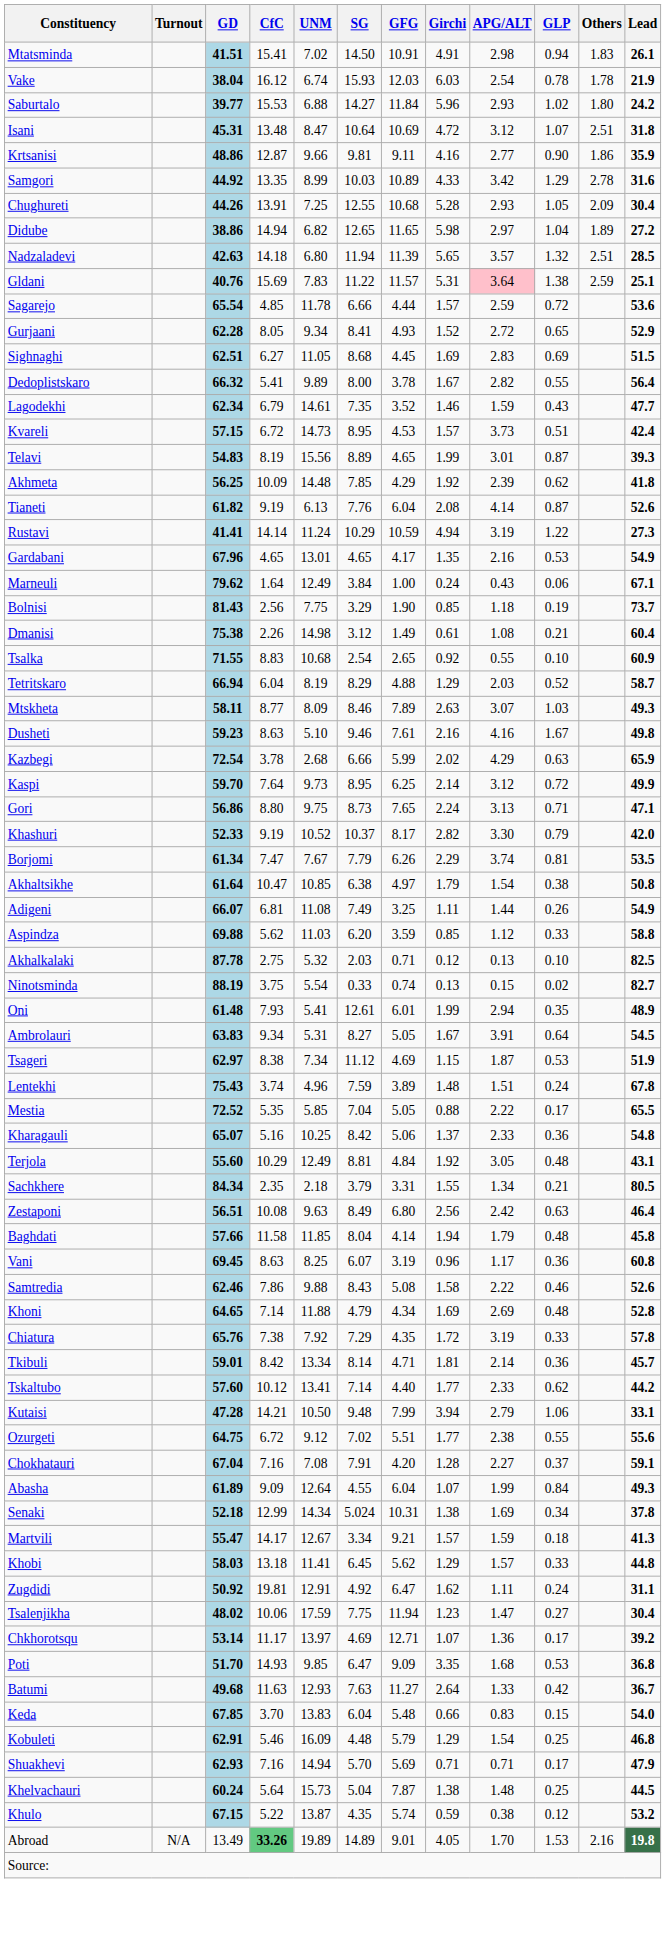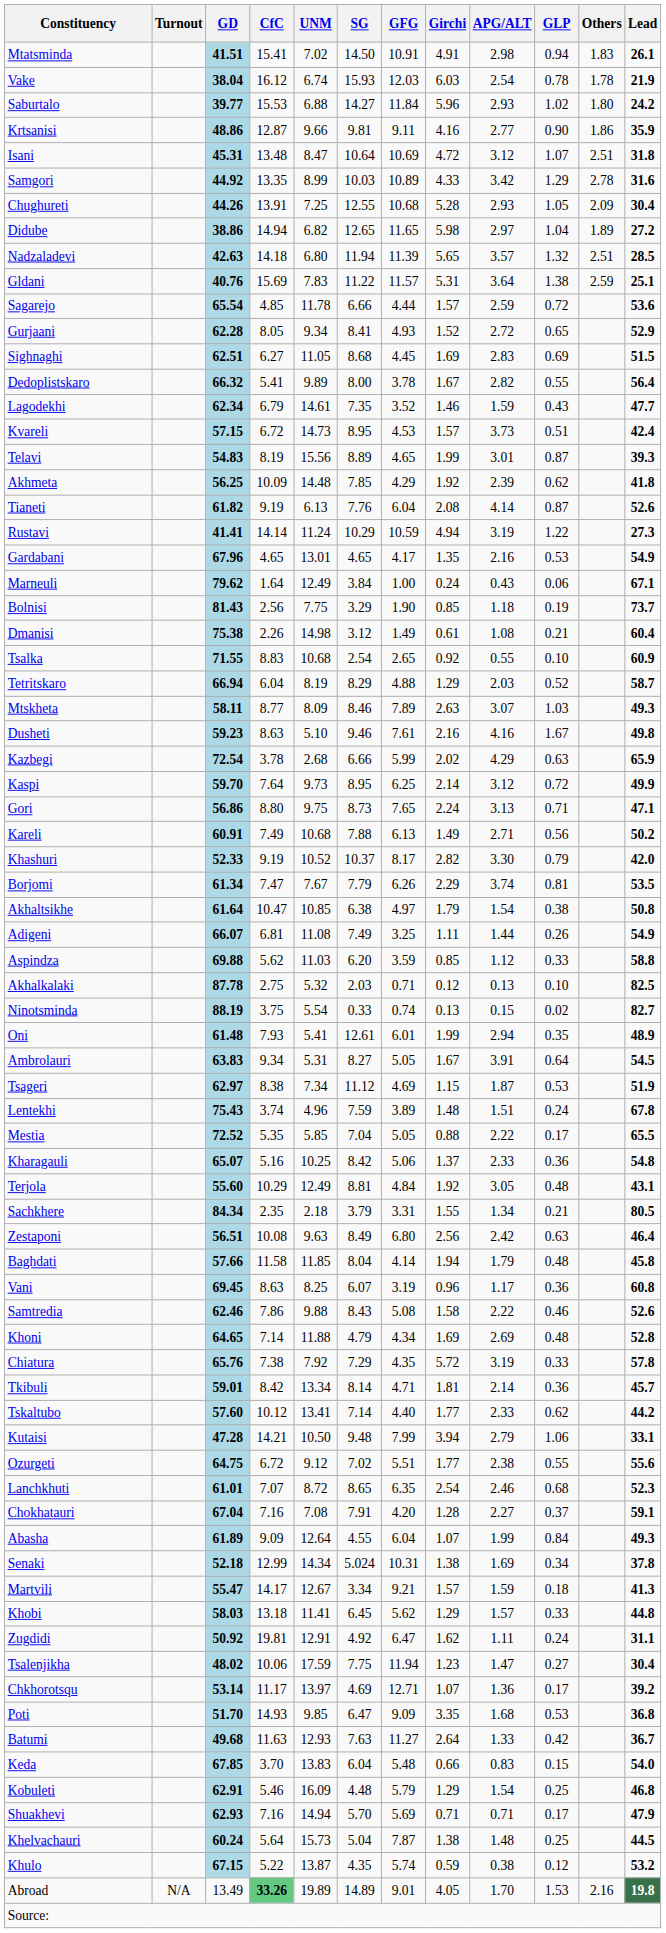rows swapped: (32, 156) <-> (21, 130)
(502, 281) pink background -> (502, 281) no background
+ row: (25, 835)
(447, 1337) 1.72 -> (447, 1363) 5.72
+ row: (38, 1488)
